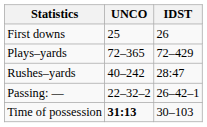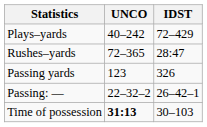- row: (36, 34)
(126, 53) 72–365 -> (126, 34) 40–242
(126, 73) 40–242 -> (126, 53) 72–365
+ row: (41, 73)
